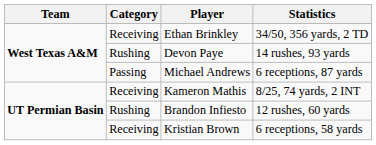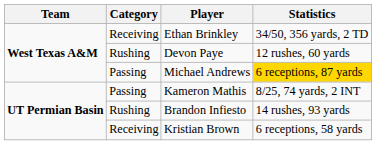(303, 52) 14 rushes, 93 yards -> (303, 52) 12 rushes, 60 yards
(309, 72) no background -> (309, 72) gold background
(134, 91) Receiving -> (128, 91) Passing
(303, 110) 12 rushes, 60 yards -> (303, 110) 14 rushes, 93 yards
